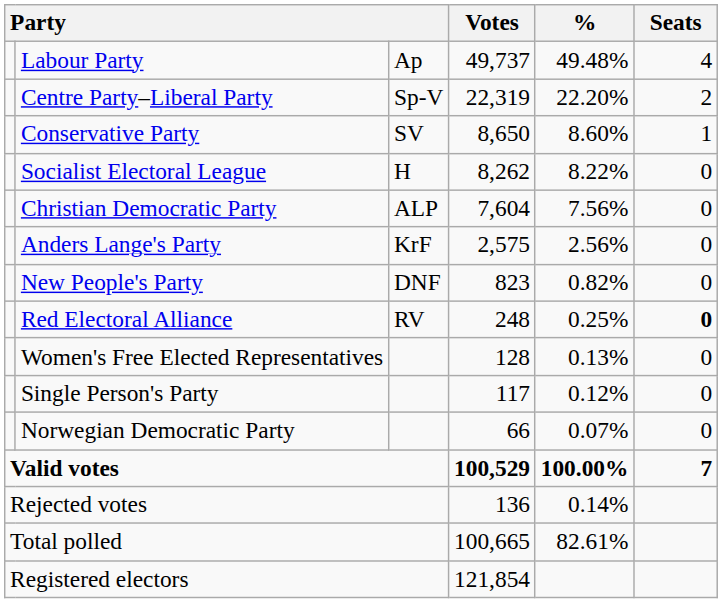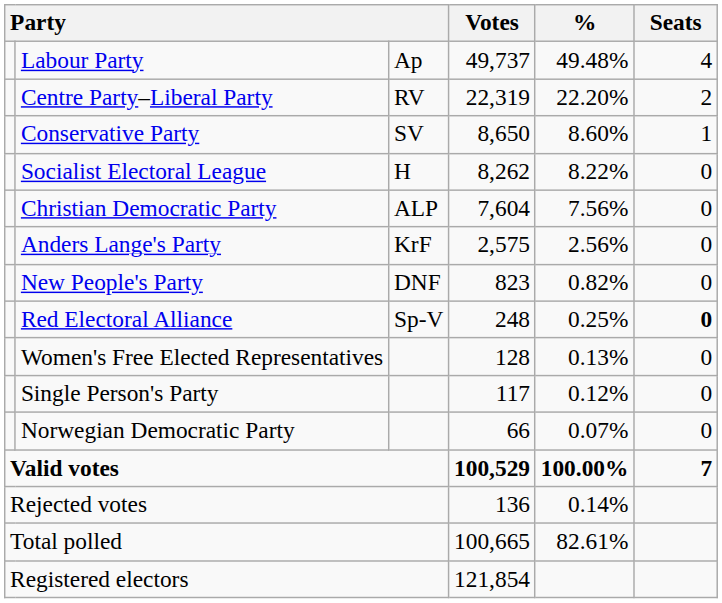(419, 97) Sp-V -> (409, 97) RV
(409, 319) RV -> (419, 319) Sp-V
